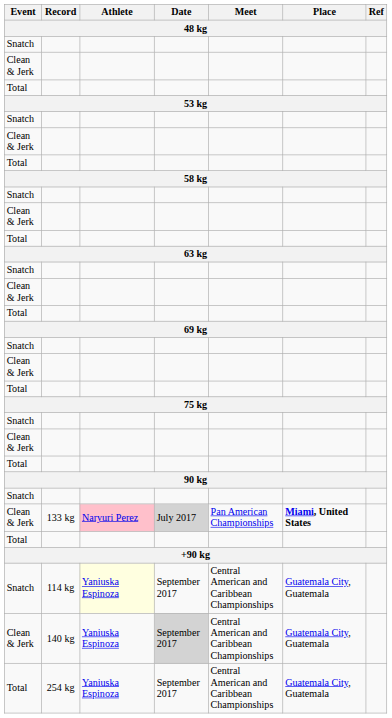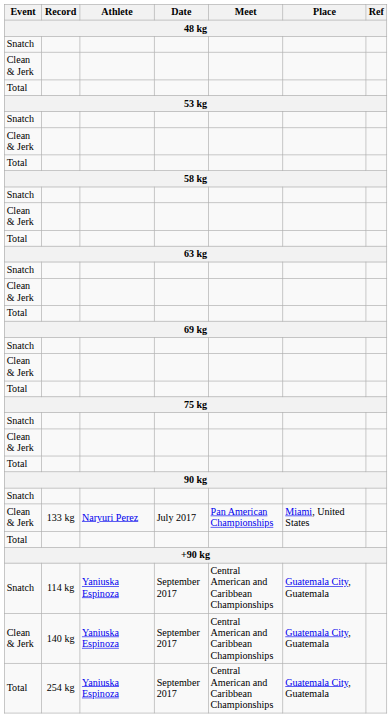(110, 517) pink background -> (110, 517) no background
(176, 517) lightgrey background -> (176, 517) no background
(317, 517) bold -> (315, 517) normal
(100, 588) lightyellow background -> (100, 588) no background
(178, 638) lightgrey background -> (178, 638) no background
